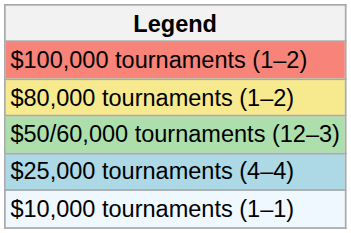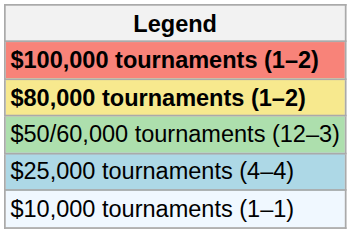(159, 60) normal -> (165, 60) bold
(152, 97) normal -> (158, 97) bold
